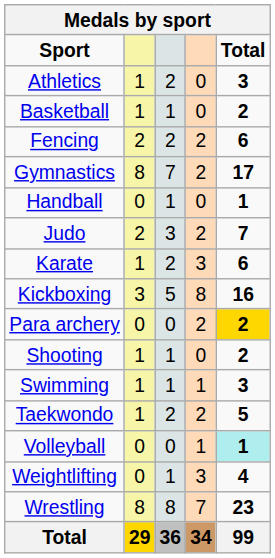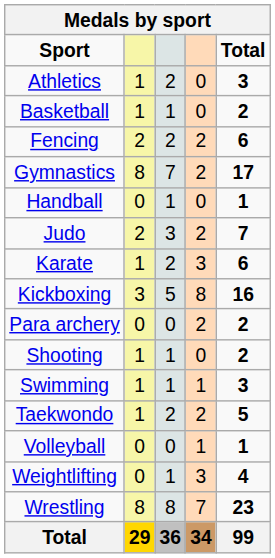(243, 324) gold background -> (243, 324) no background
(243, 446) paleturquoise background -> (243, 446) no background
